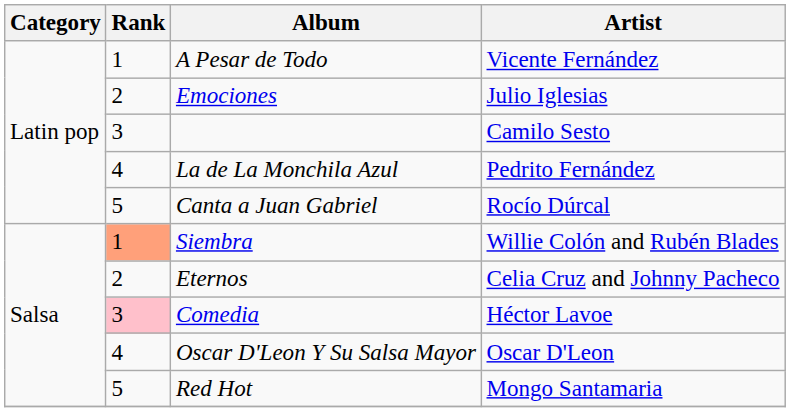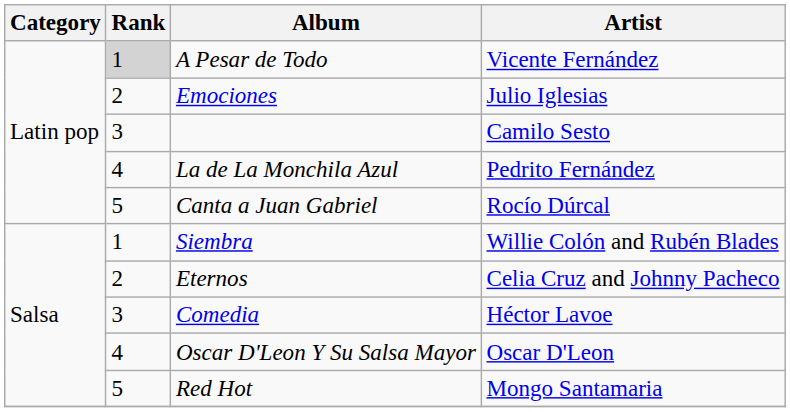(117, 59) no background -> (117, 59) lightgrey background
(117, 242) lightsalmon background -> (117, 242) no background
(117, 315) pink background -> (117, 315) no background
